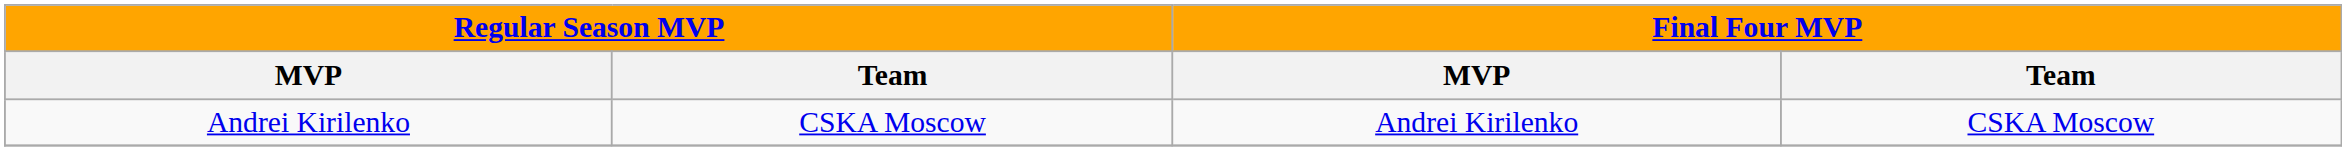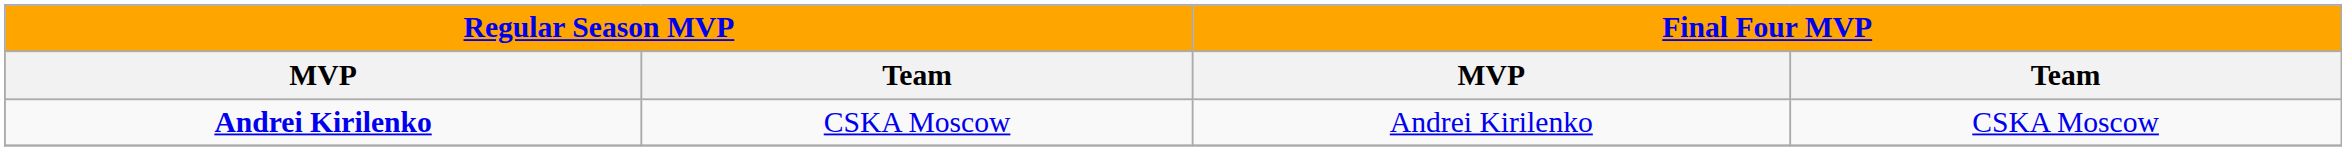(308, 121) normal -> (323, 121) bold
